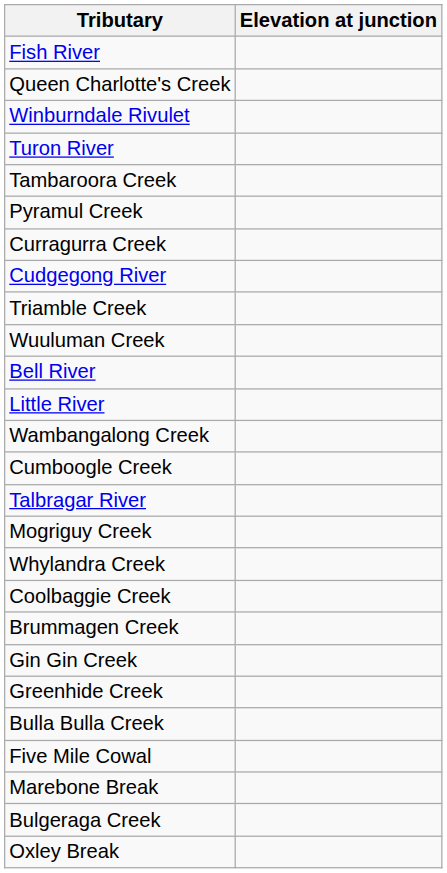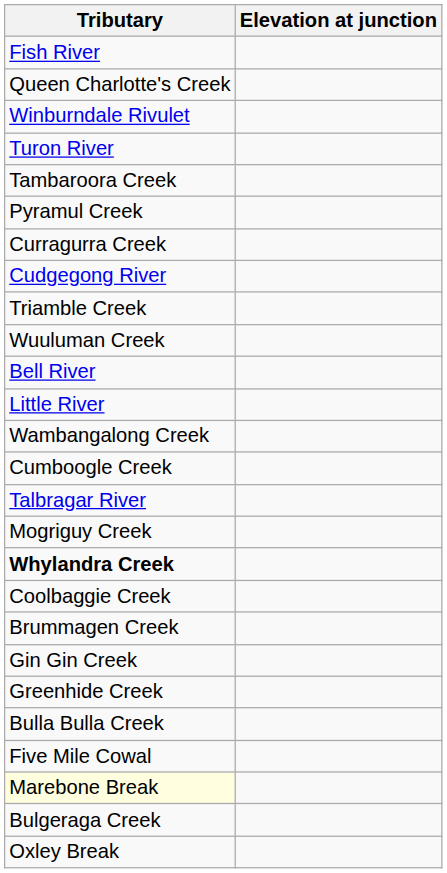(87, 564) normal -> (92, 564) bold
(84, 787) no background -> (84, 787) lightyellow background
